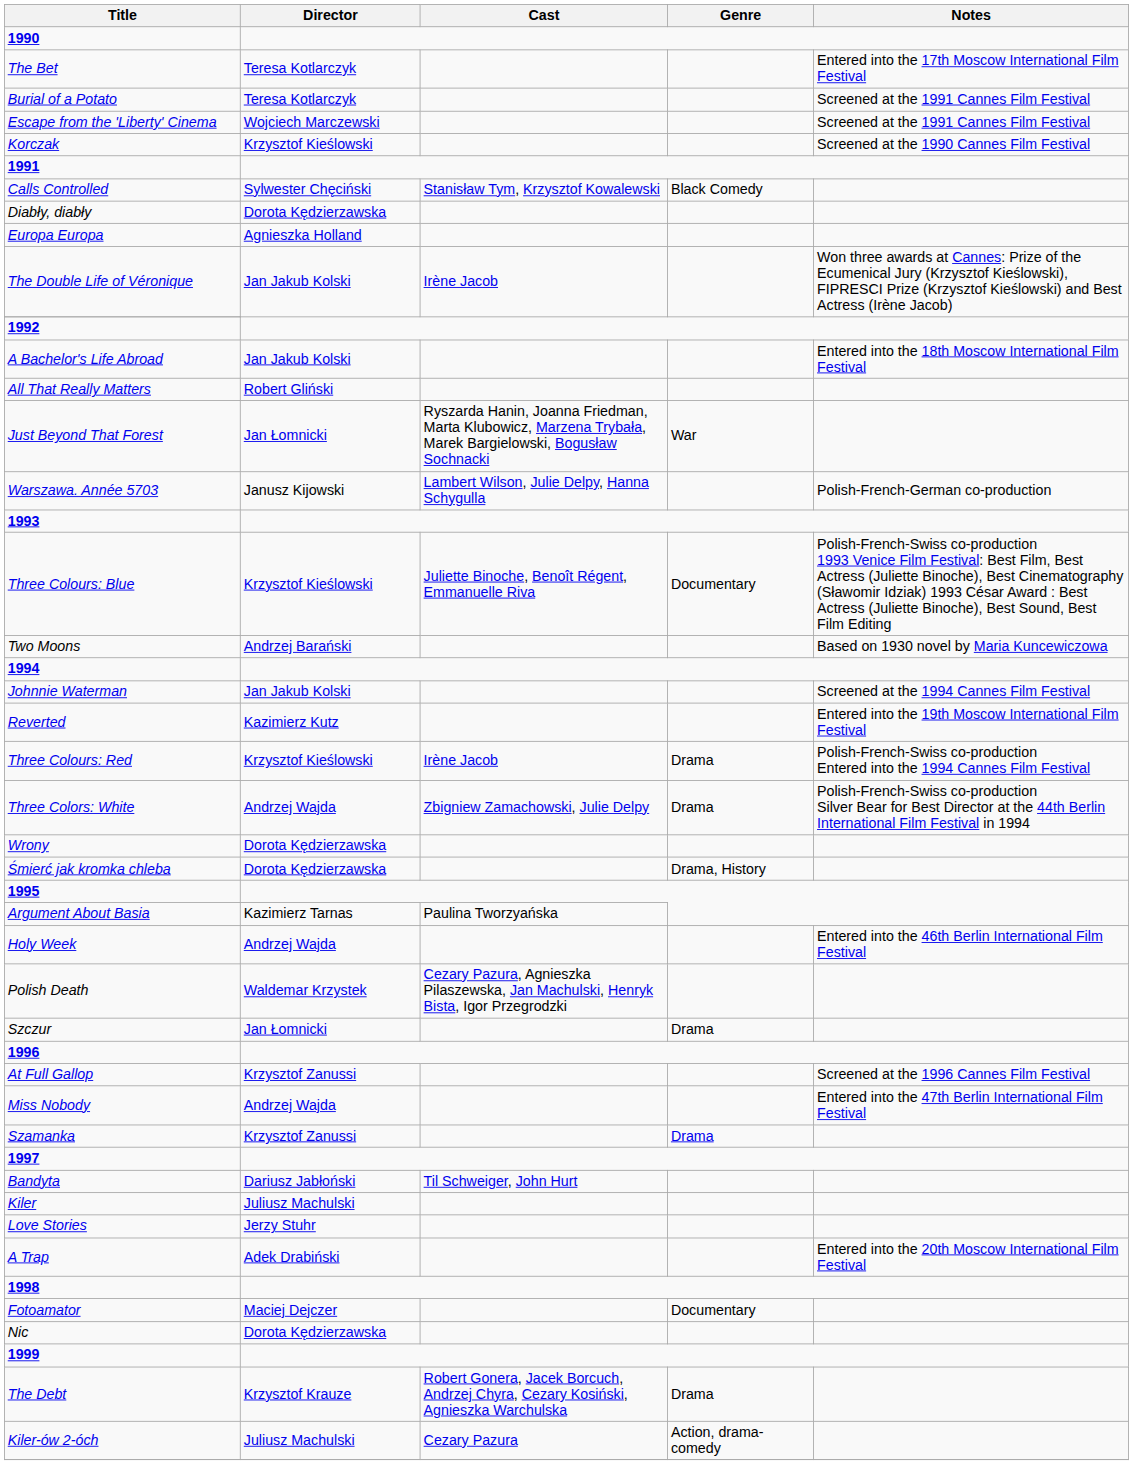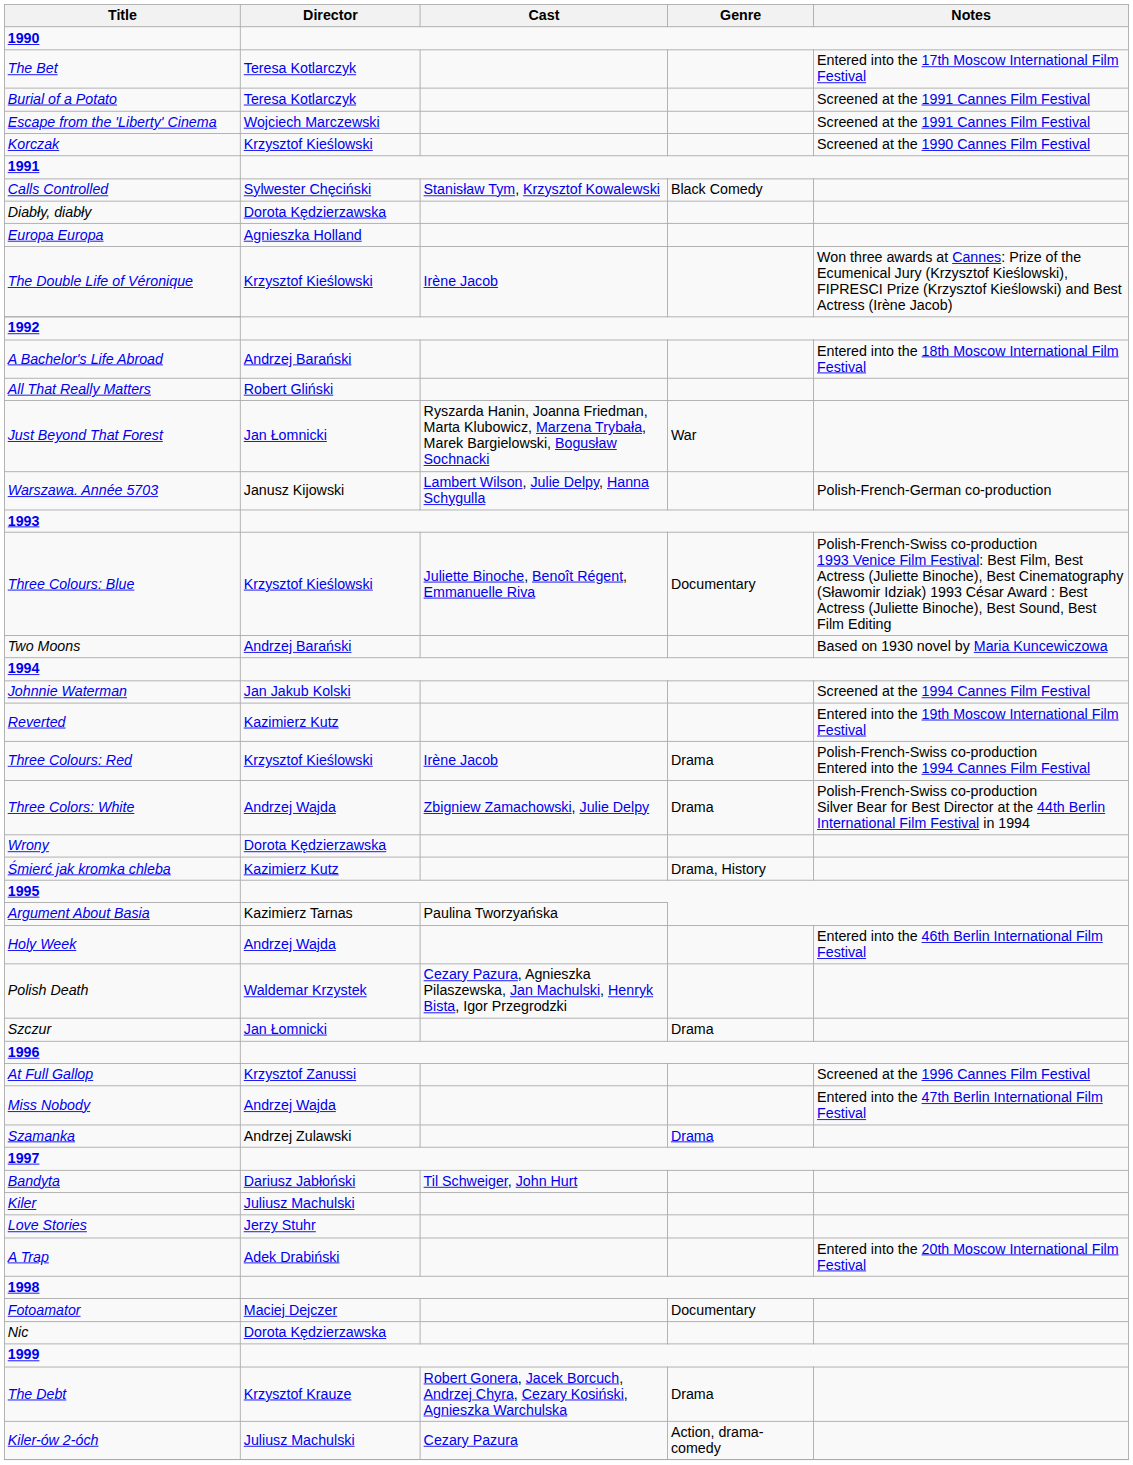(297, 281) Jan Jakub Kolski -> (308, 281) Krzysztof Kieślowski
(297, 358) Jan Jakub Kolski -> (298, 358) Andrzej Barański
(315, 868) Dorota Kędzierzawska -> (291, 868) Kazimierz Kutz
(300, 1136) Krzysztof Zanussi -> (298, 1136) Andrzej Zulawski
